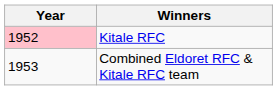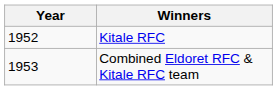(23, 37) pink background -> (23, 37) no background
